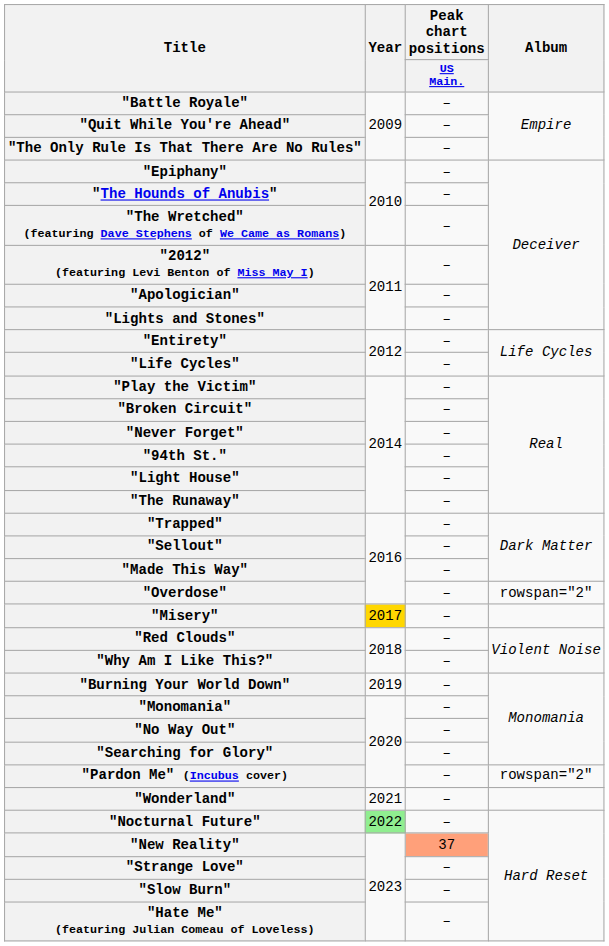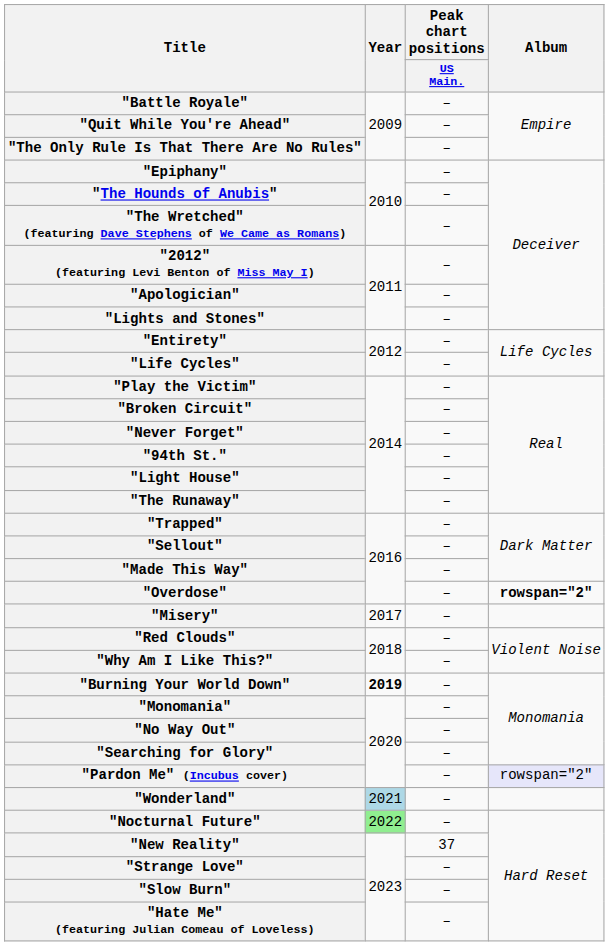(546, 593) normal -> (546, 593) bold
(385, 616) gold background -> (385, 616) no background
(385, 685) normal -> (385, 685) bold
(546, 776) no background -> (546, 776) lavender background
(385, 799) no background -> (385, 799) lightblue background
(447, 845) lightsalmon background -> (447, 845) no background
